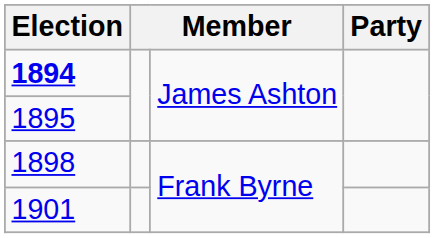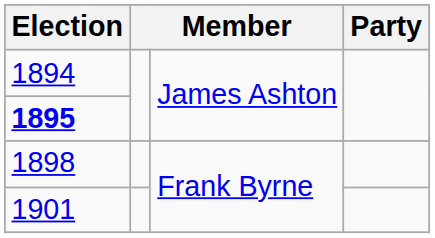(43, 72) bold -> (43, 72) normal
(43, 118) normal -> (43, 118) bold
